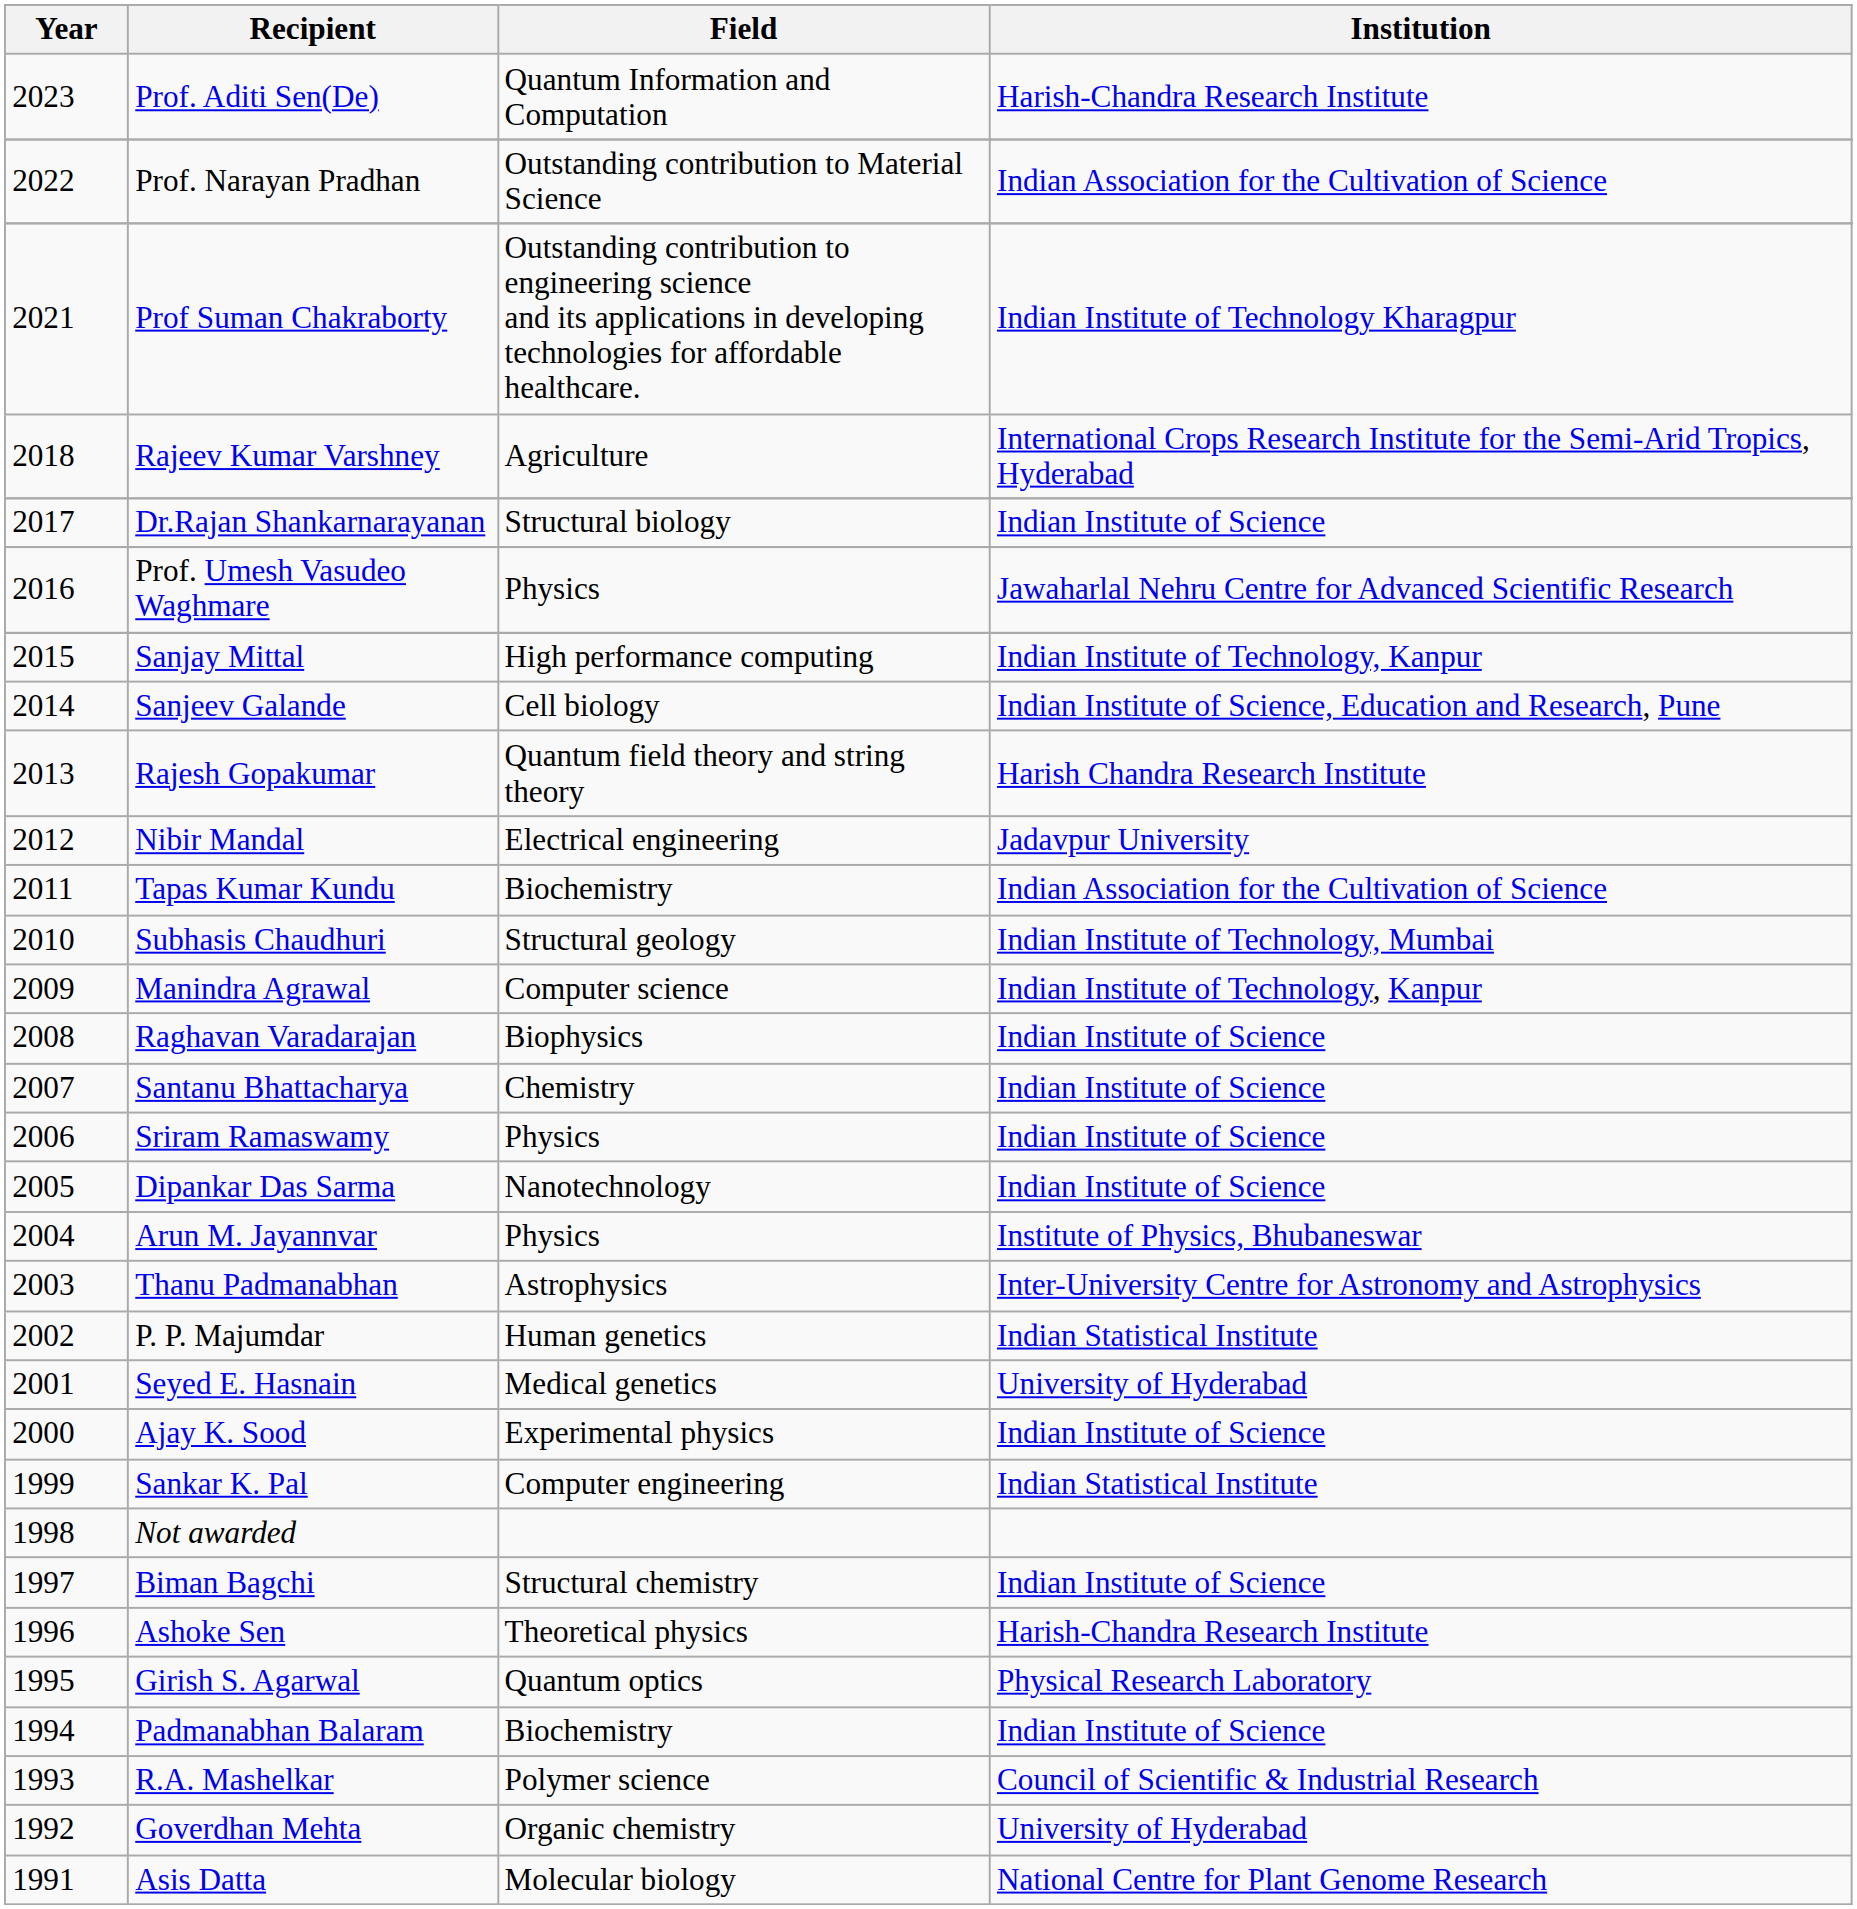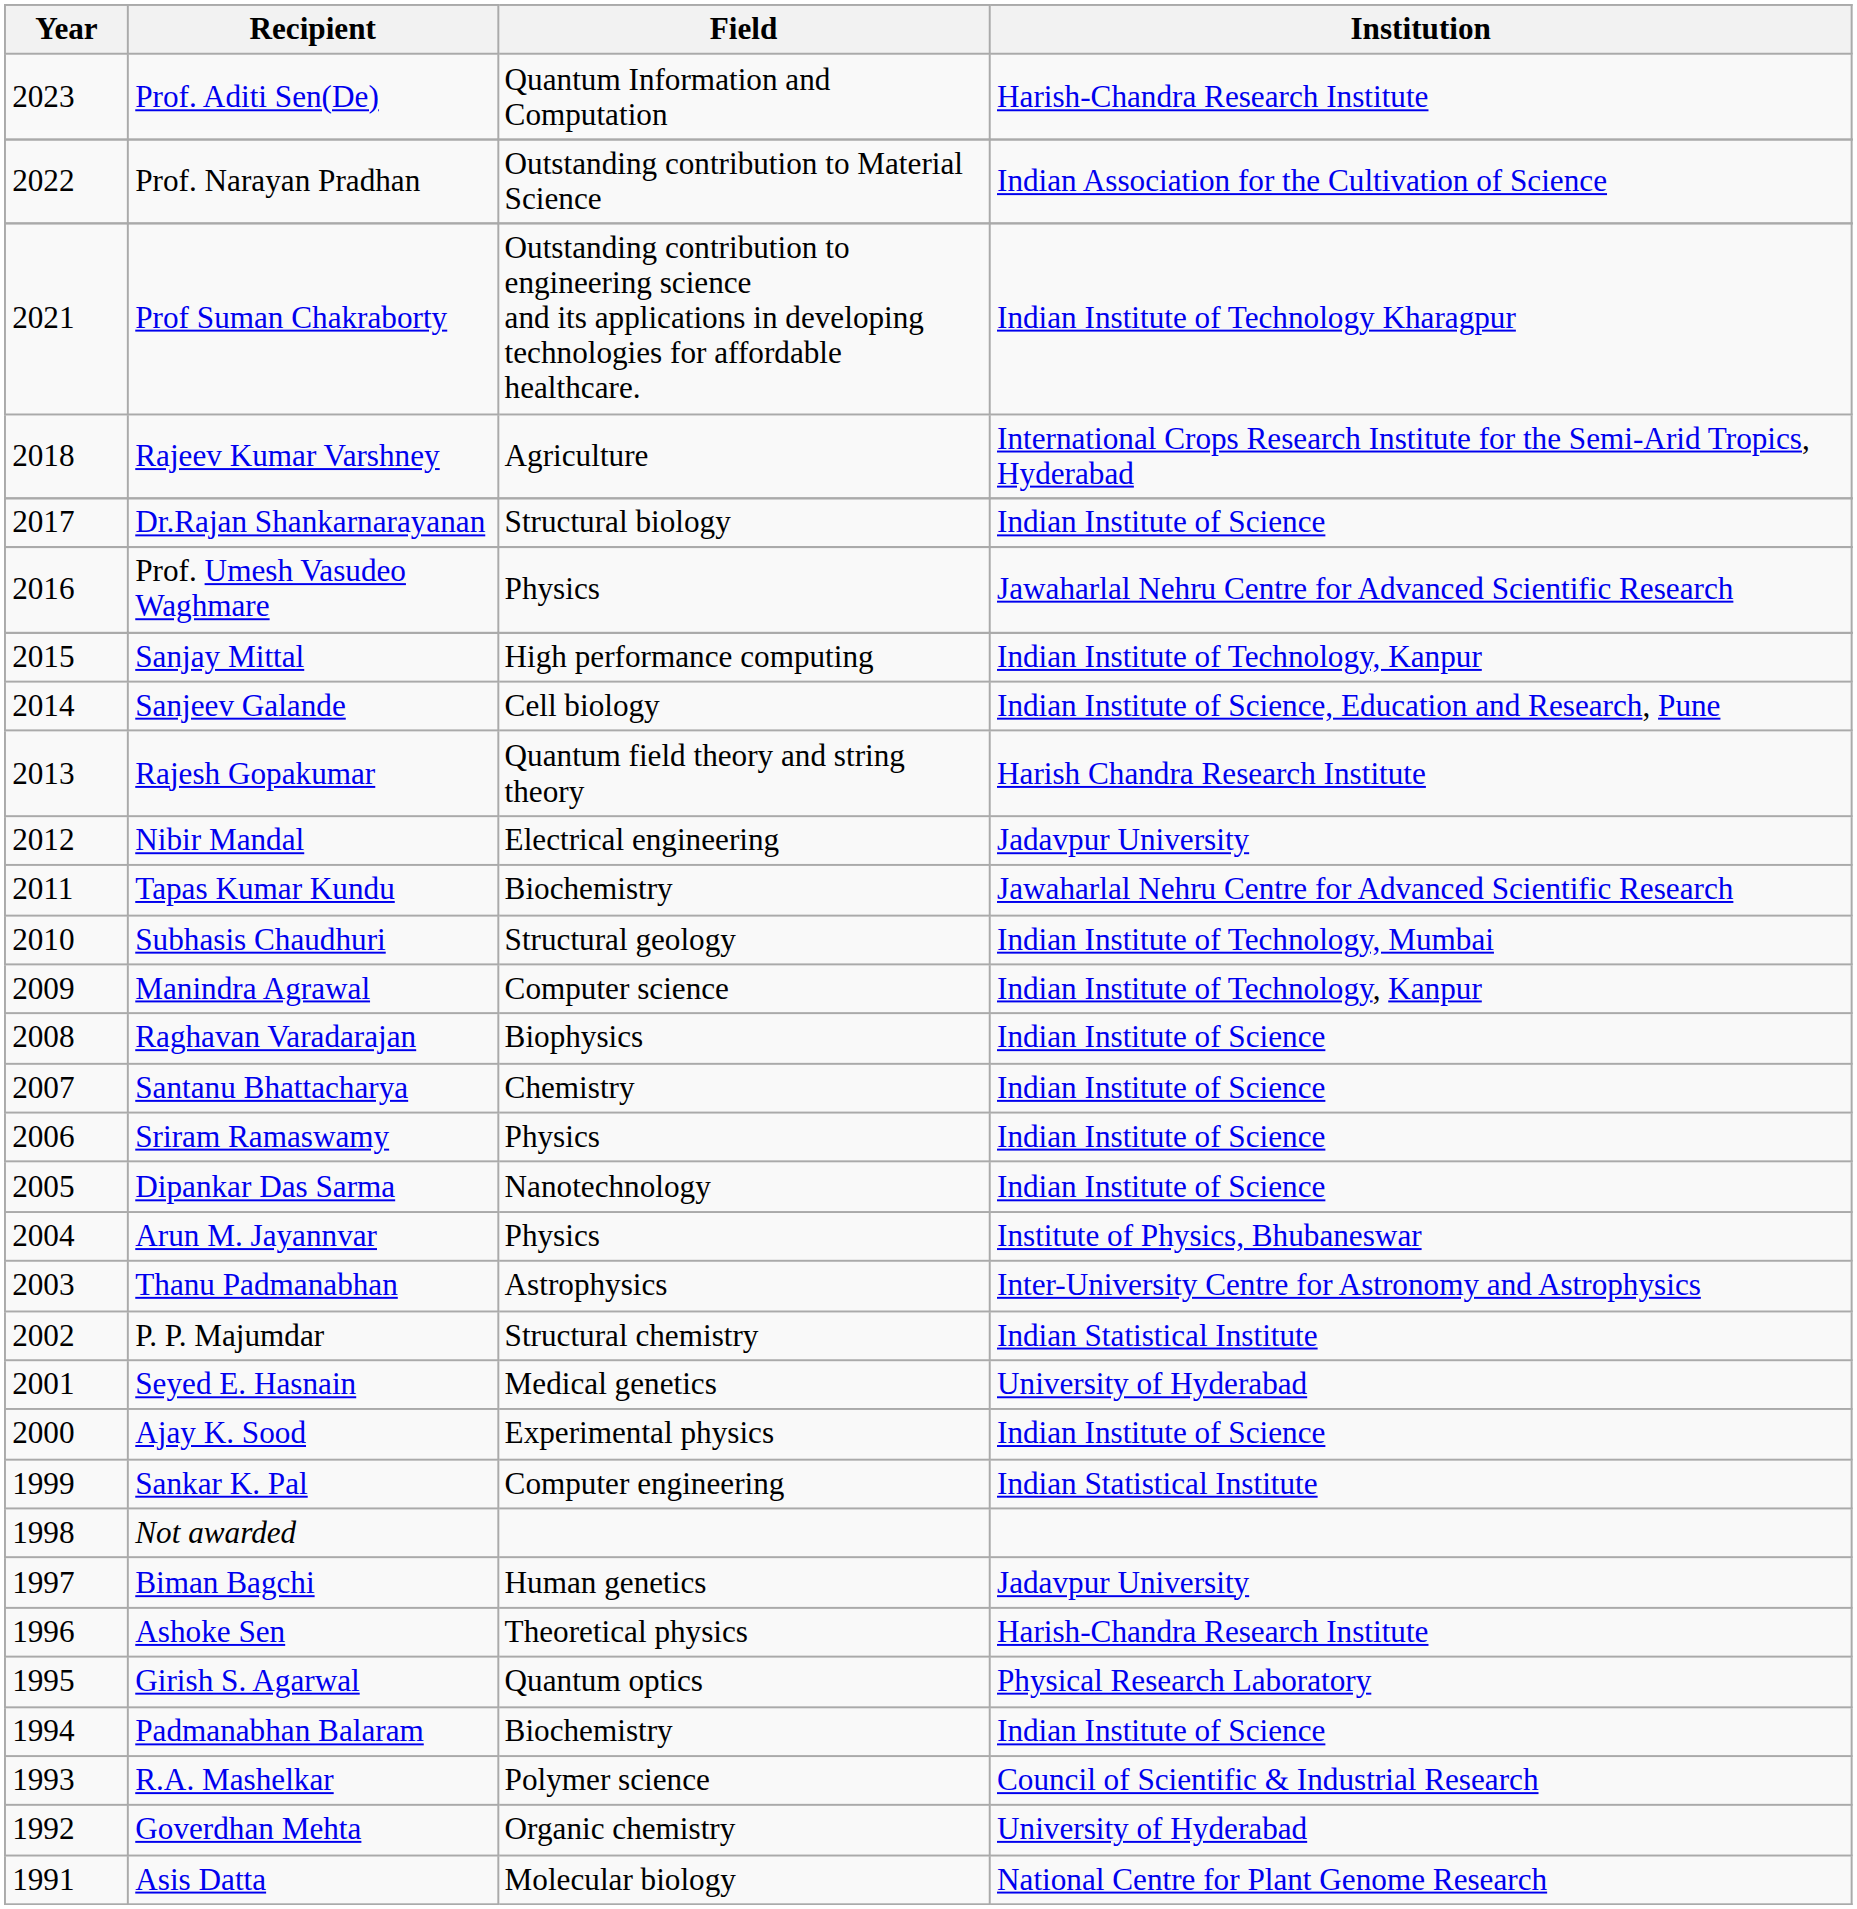(1302, 889) Indian Association for the Cultivation of Science -> (1365, 889) Jawaharlal Nehru Centre for Advanced Scientific Research
(606, 1334) Human genetics -> (632, 1334) Structural chemistry
(632, 1582) Structural chemistry -> (606, 1582) Human genetics
(1161, 1582) Indian Institute of Science -> (1123, 1582) Jadavpur University
